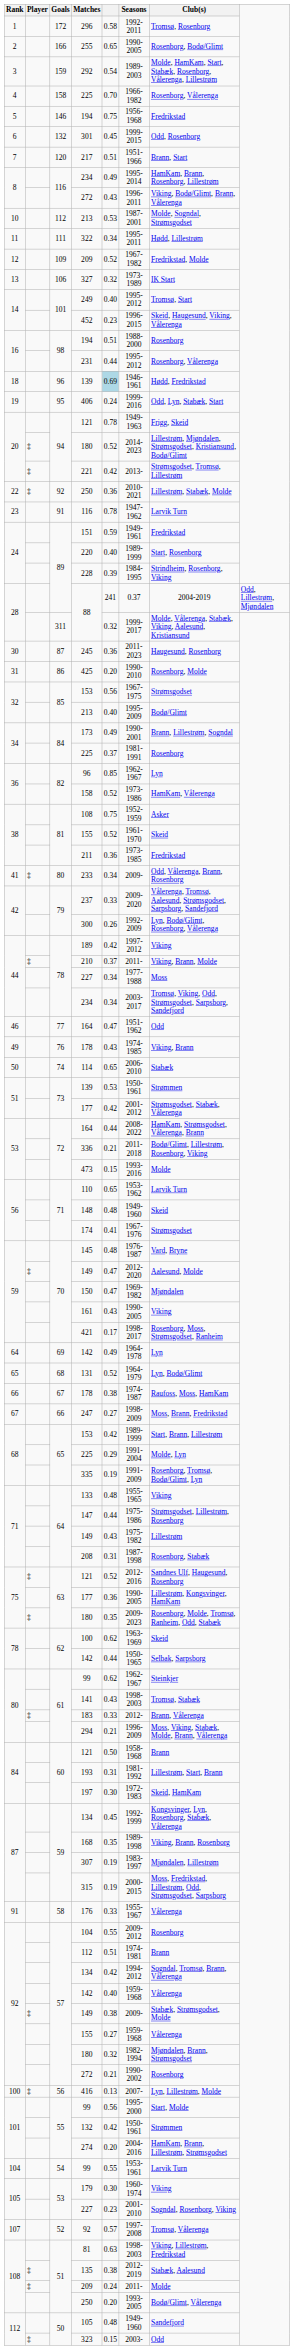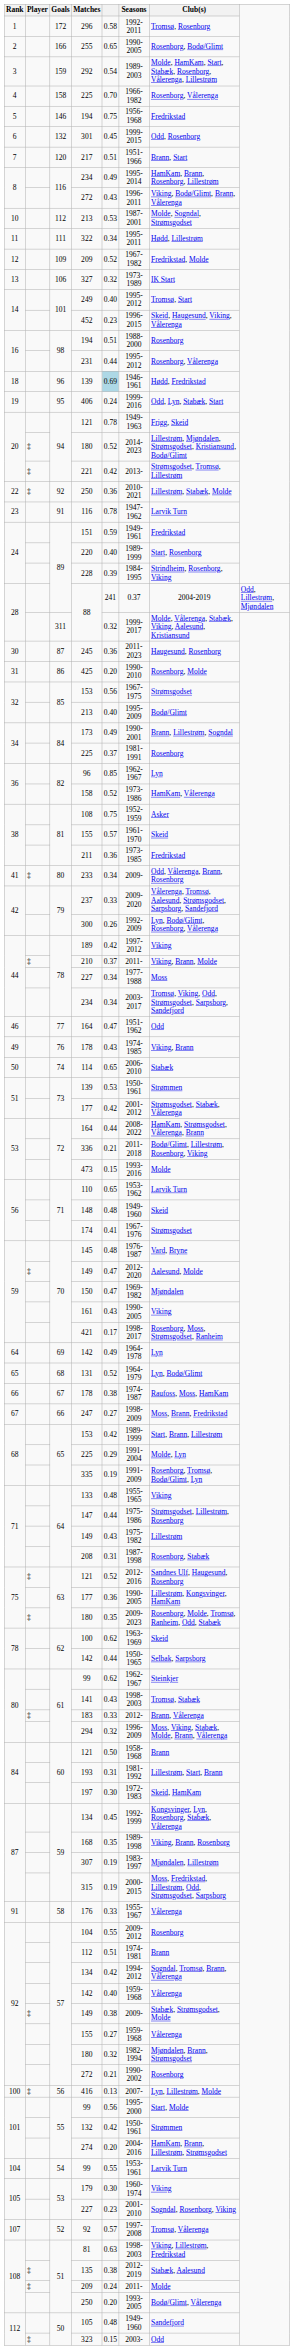(110, 835) 0.52 -> (110, 835) 0.57
(110, 1732) 0.21 -> (110, 1732) 0.32
